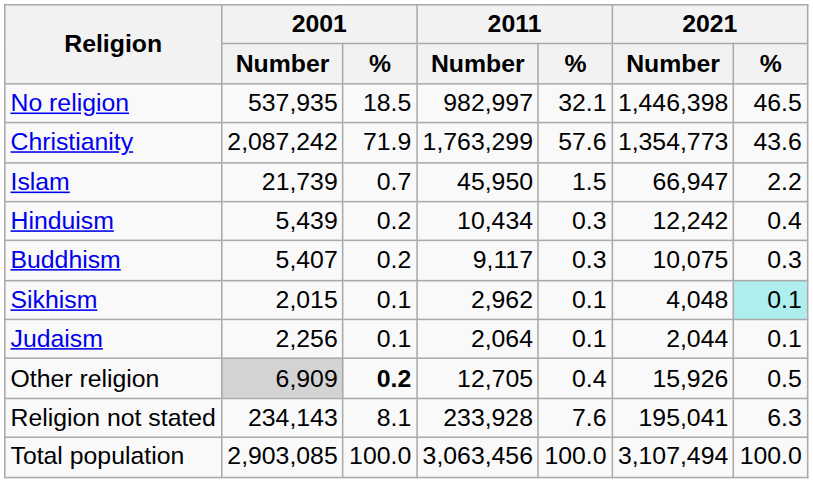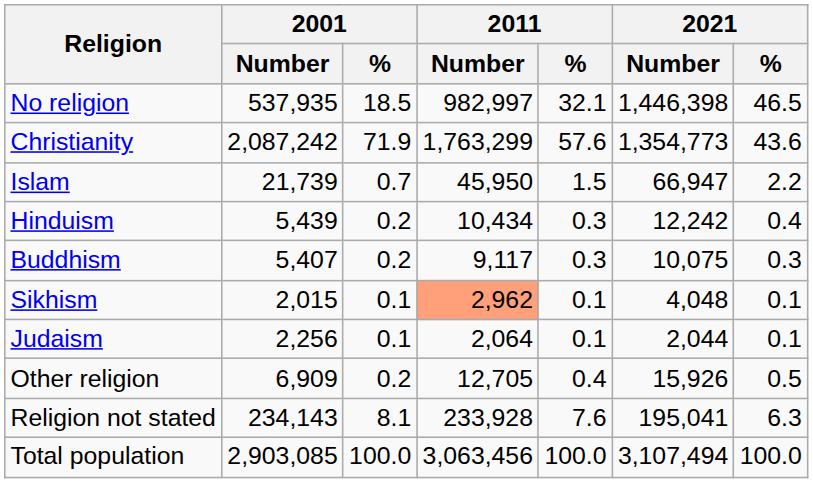(502, 299) no background -> (502, 299) lightsalmon background
(784, 299) paleturquoise background -> (784, 299) no background
(307, 378) lightgrey background -> (307, 378) no background
(394, 378) bold -> (394, 378) normal
